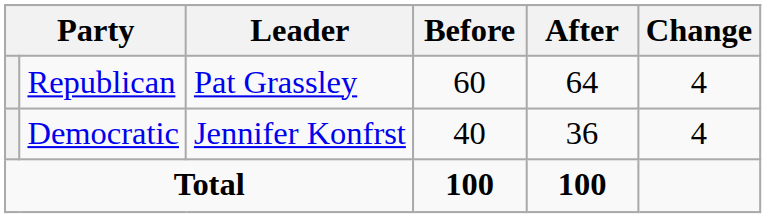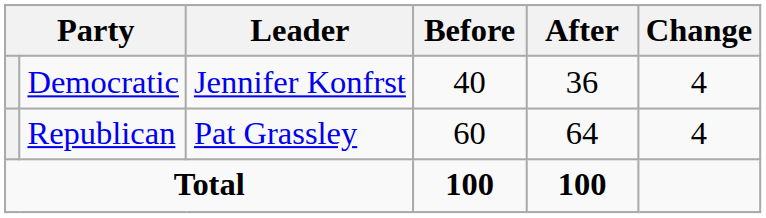rows swapped: (101, 81) <-> (103, 133)
